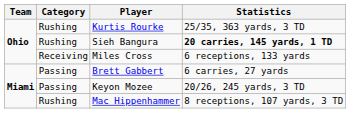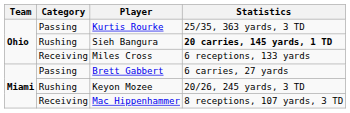(58, 27) Rushing -> (58, 27) Passing
(58, 86) Passing -> (58, 86) Rushing
(58, 101) Rushing -> (63, 101) Receiving
